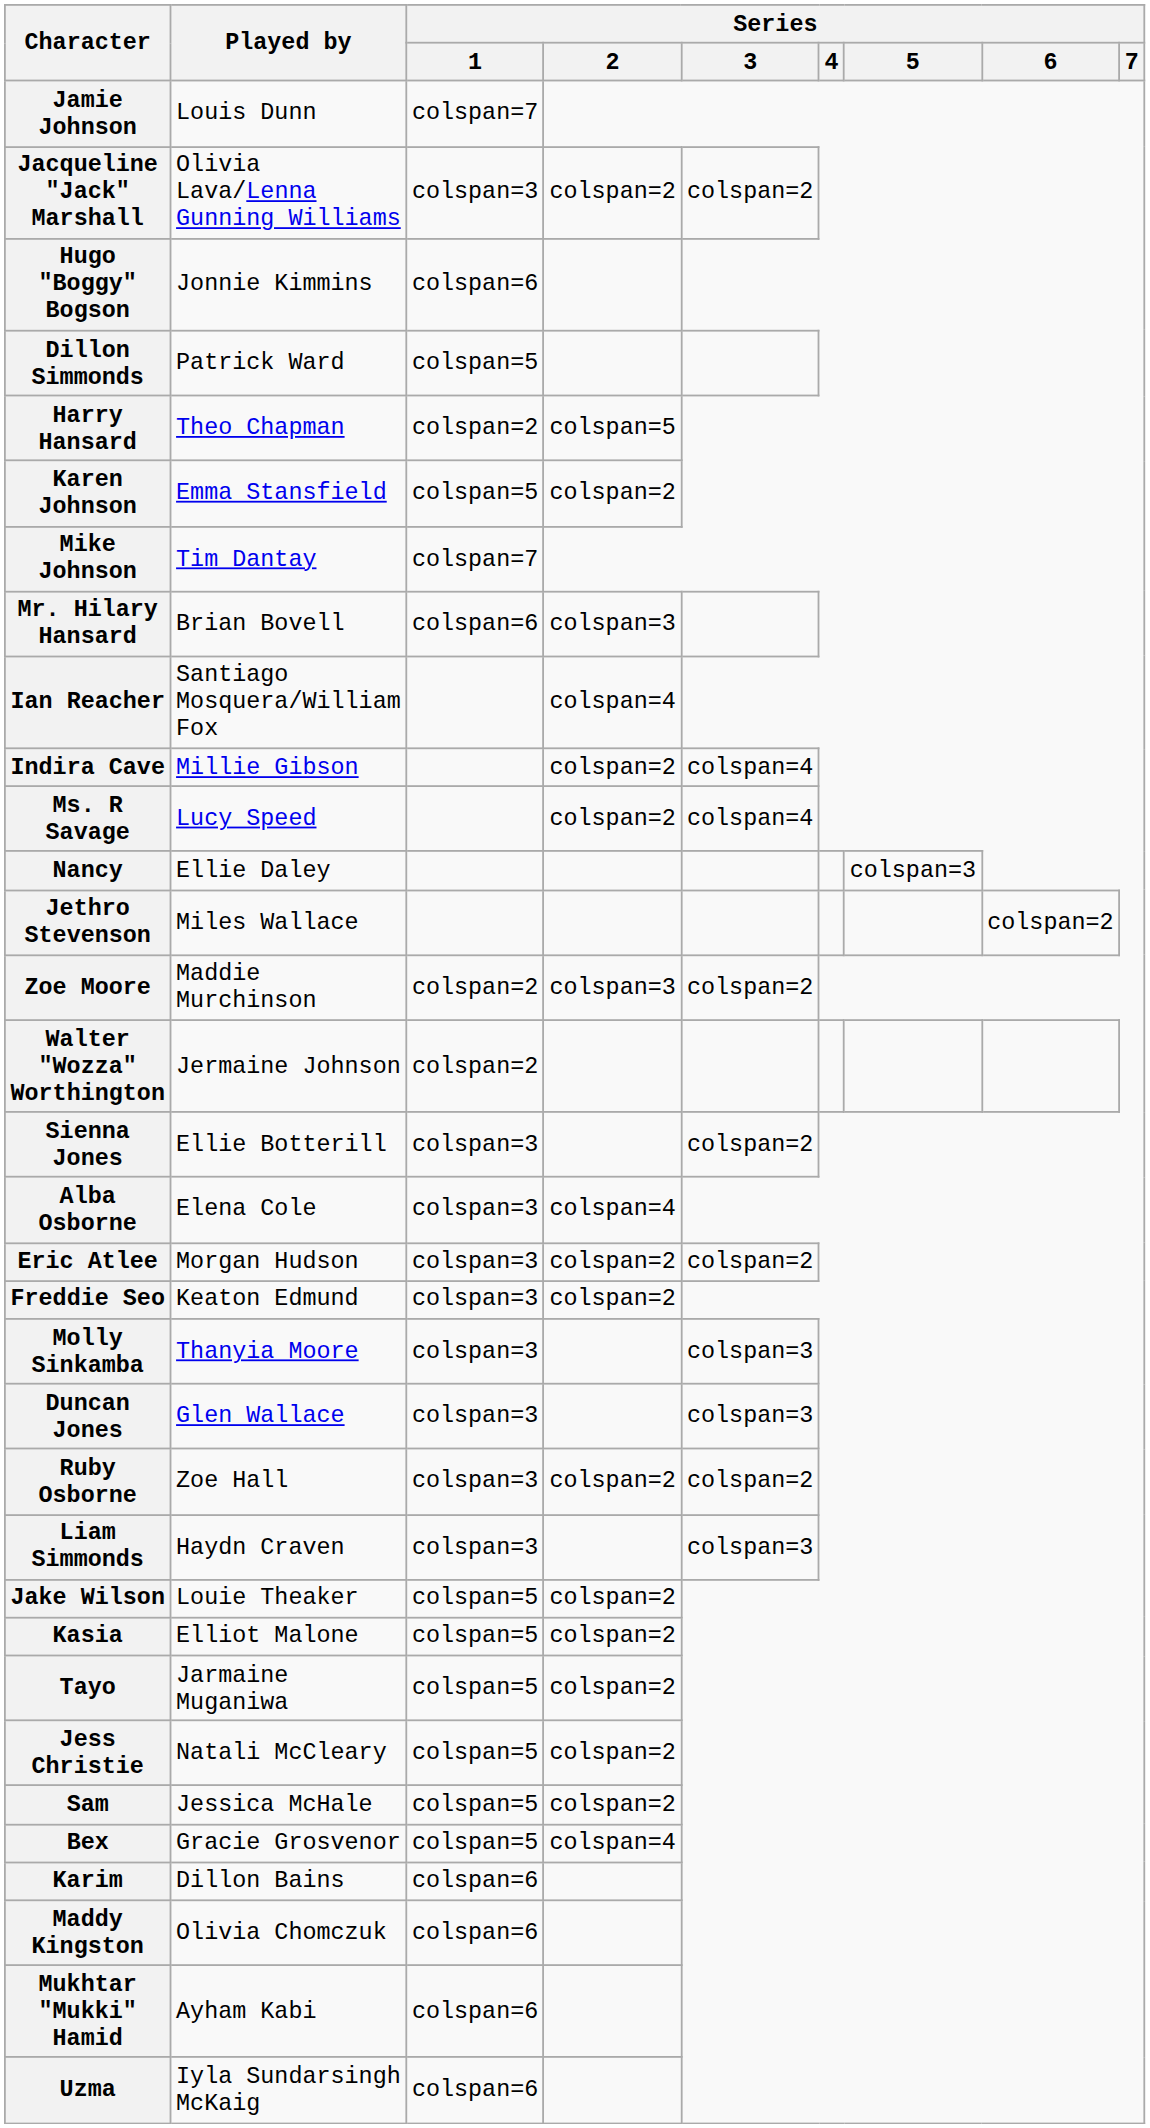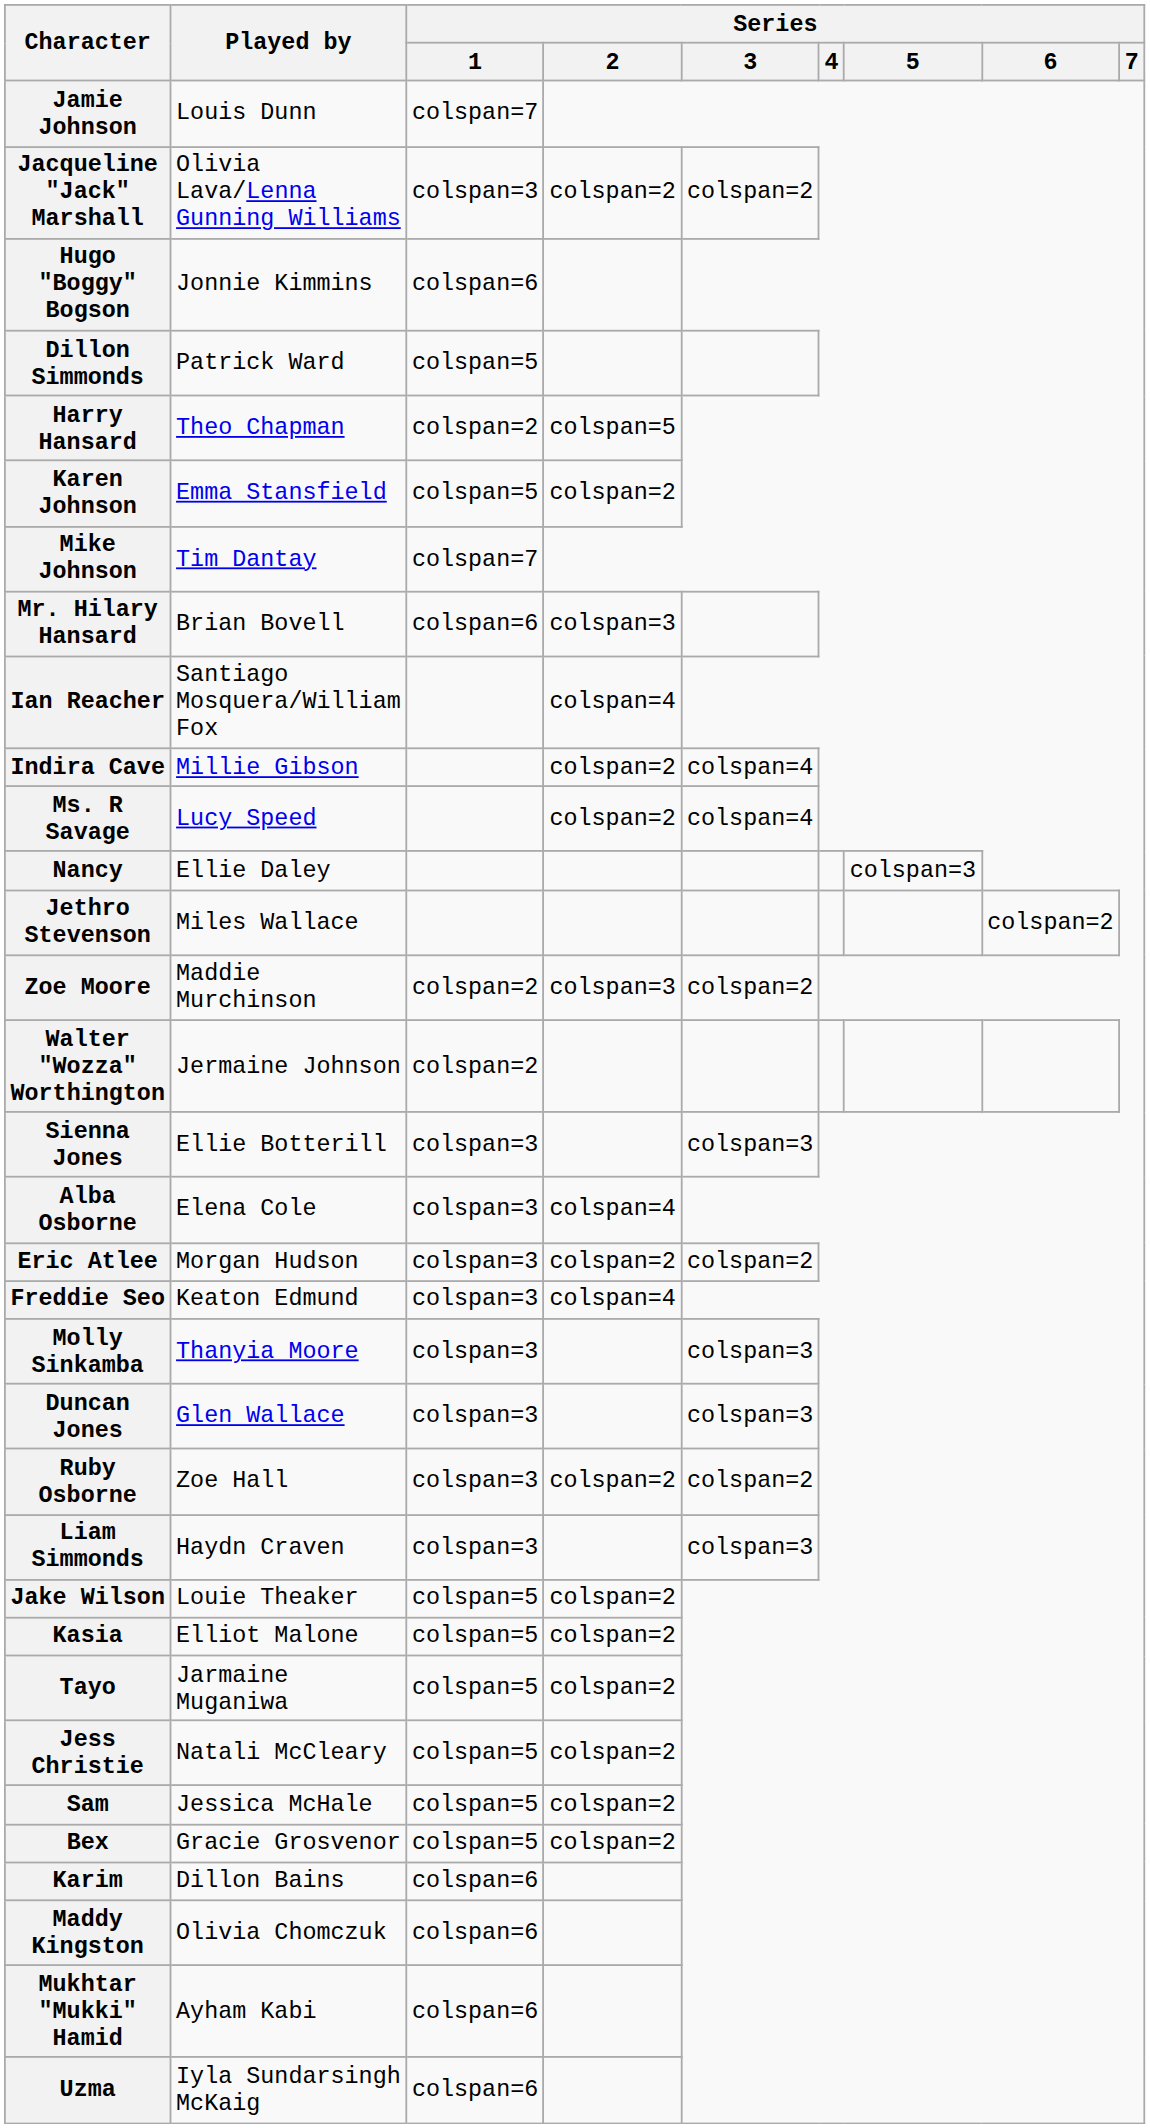(750, 1145) colspan=2 -> (750, 1145) colspan=3
(613, 1300) colspan=2 -> (613, 1300) colspan=4
(613, 1843) colspan=4 -> (613, 1843) colspan=2
